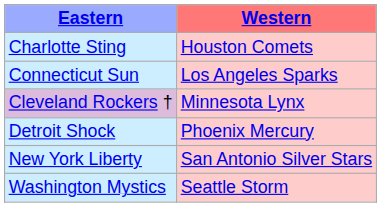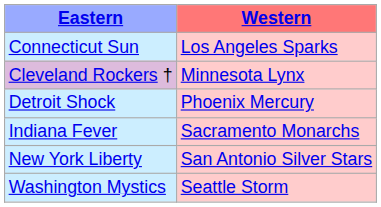- row: (67, 46)
+ row: (63, 131)
